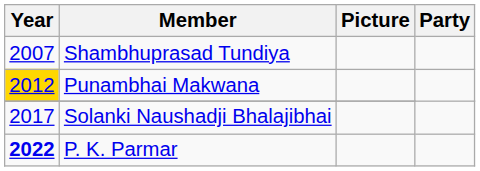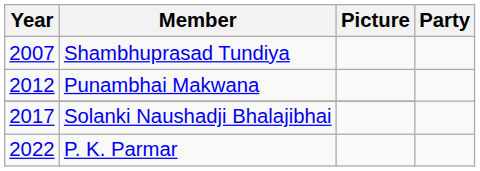(32, 85) gold background -> (32, 85) no background
(32, 149) bold -> (32, 149) normal
